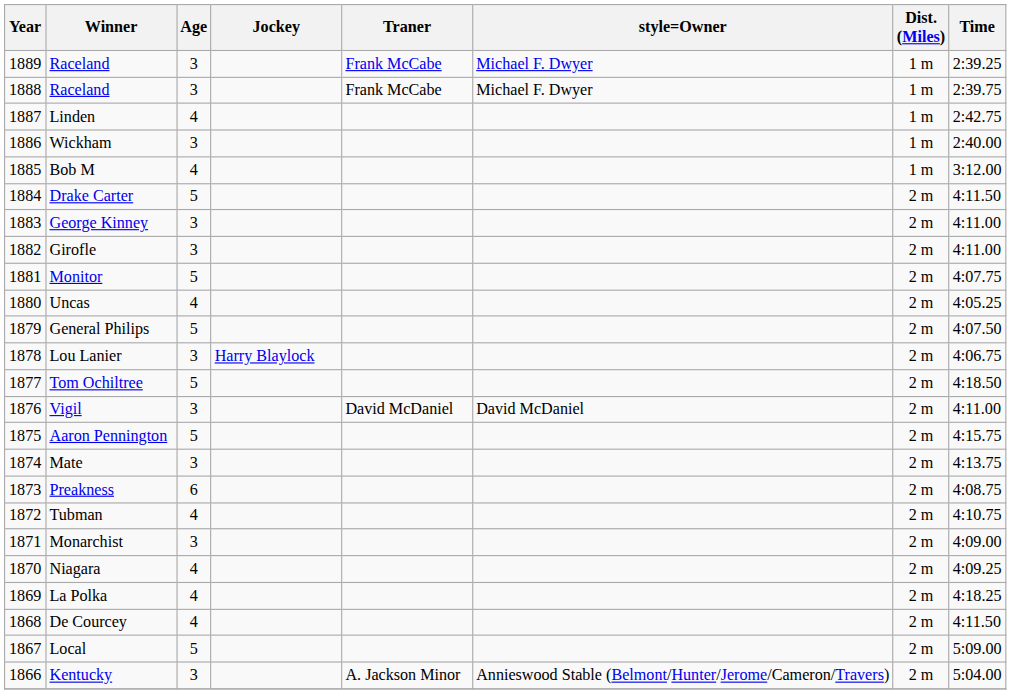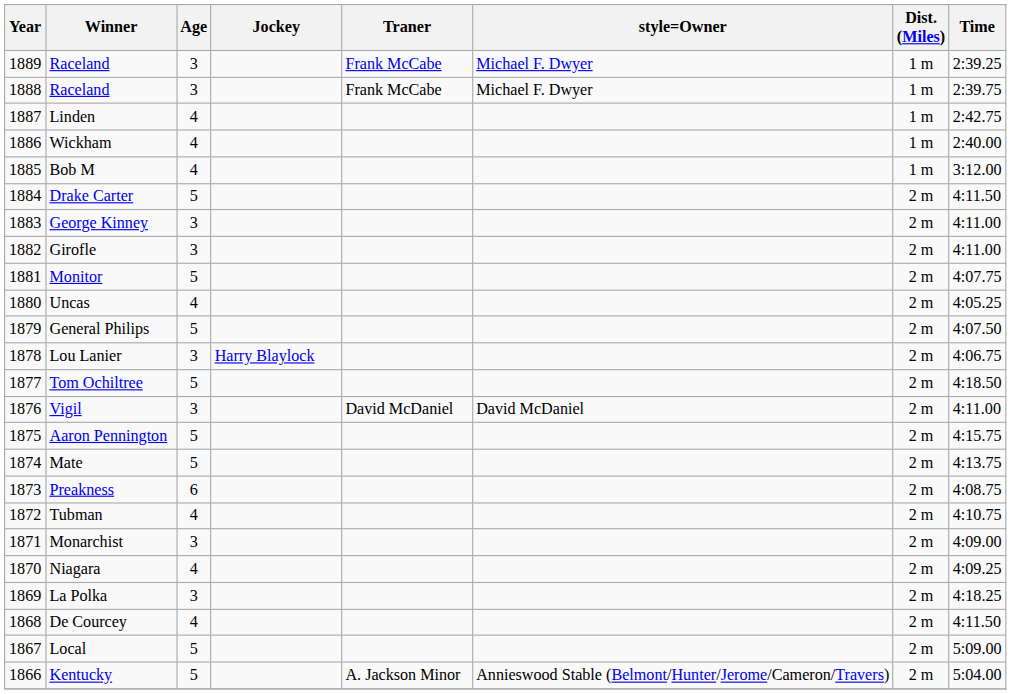(194, 143) 3 -> (194, 143) 4
(194, 462) 3 -> (194, 462) 5
(194, 595) 4 -> (194, 595) 3
(194, 675) 3 -> (194, 675) 5
